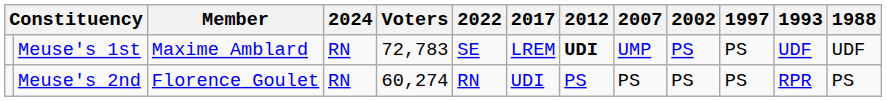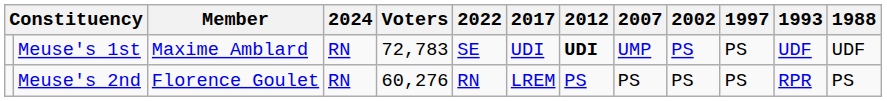(533, 50) LREM -> (528, 50) UDI
(415, 80) 60,274 -> (415, 80) 60,276
(528, 80) UDI -> (533, 80) LREM
